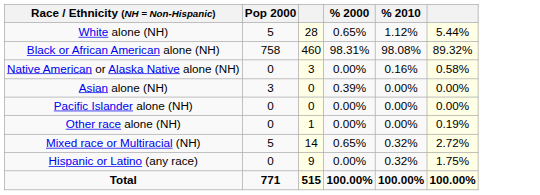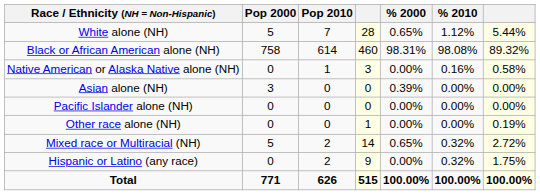+ column: (327, 13)
